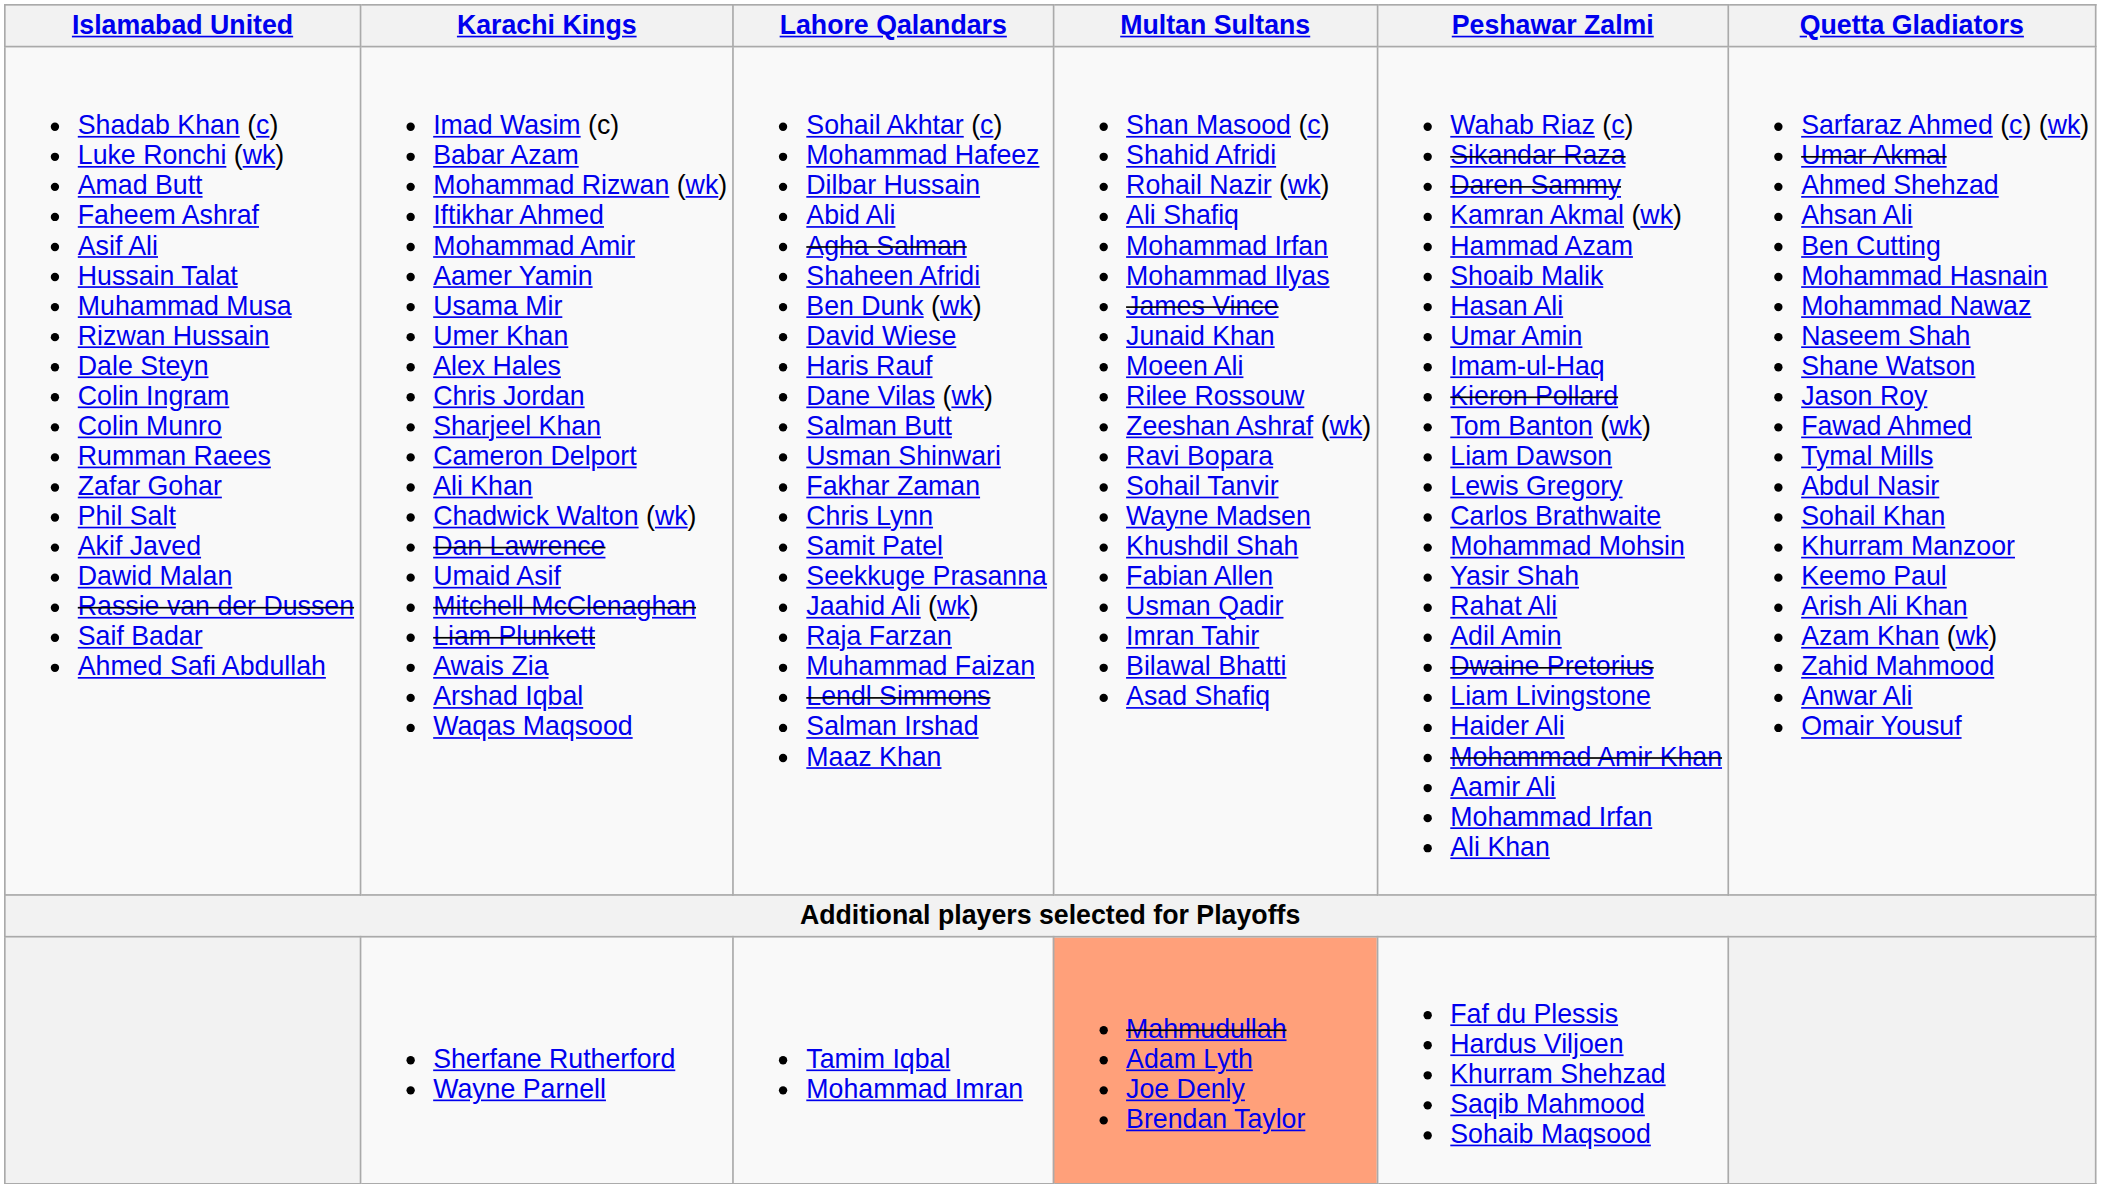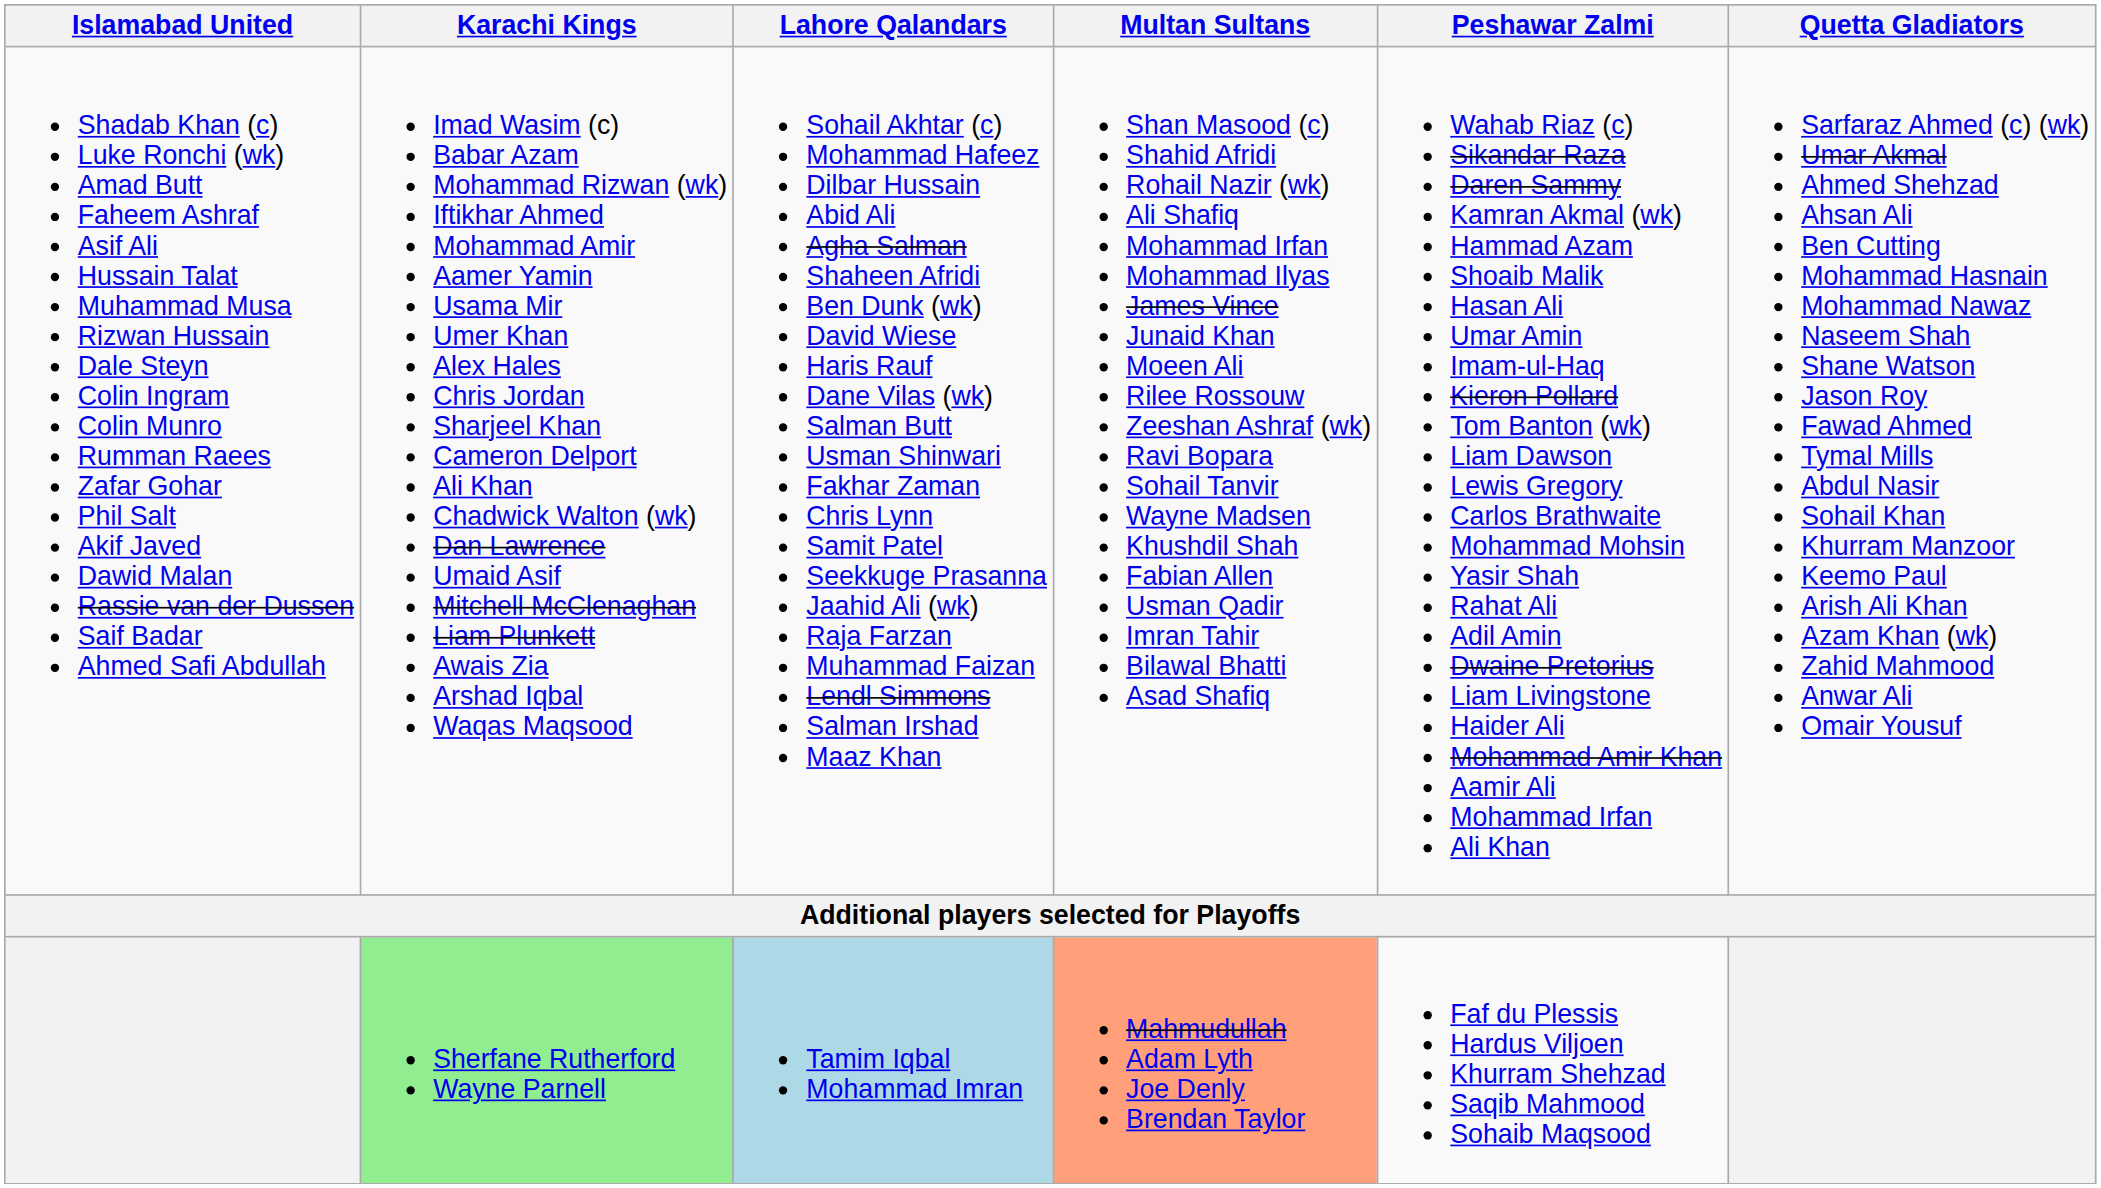(547, 1075) no background -> (547, 1075) lightgreen background
(893, 1075) no background -> (893, 1075) lightblue background
